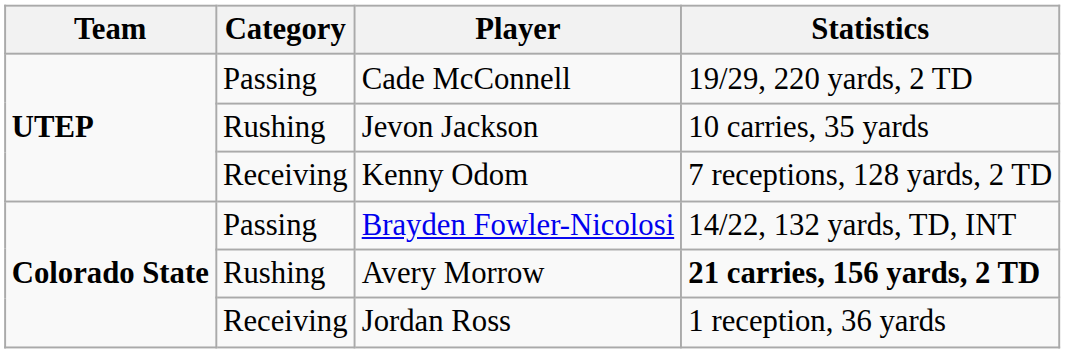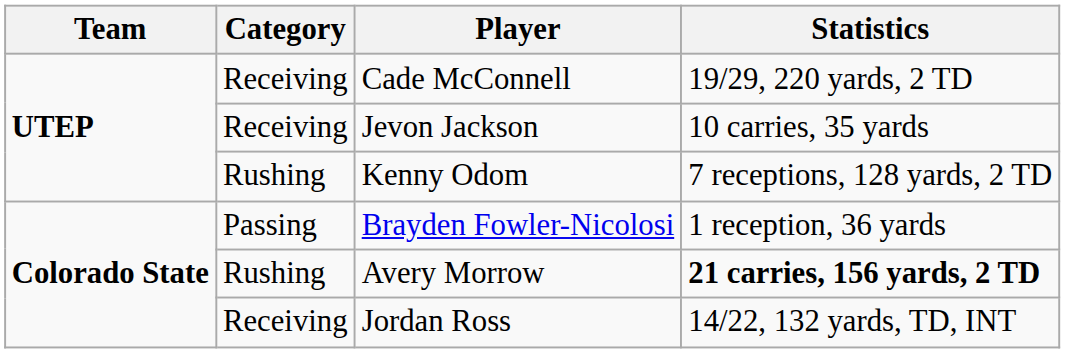(270, 78) Passing -> (285, 78) Receiving
(274, 127) Rushing -> (285, 127) Receiving
(285, 175) Receiving -> (274, 175) Rushing
(852, 224) 14/22, 132 yards, TD, INT -> (817, 224) 1 reception, 36 yards
(817, 321) 1 reception, 36 yards -> (852, 321) 14/22, 132 yards, TD, INT
